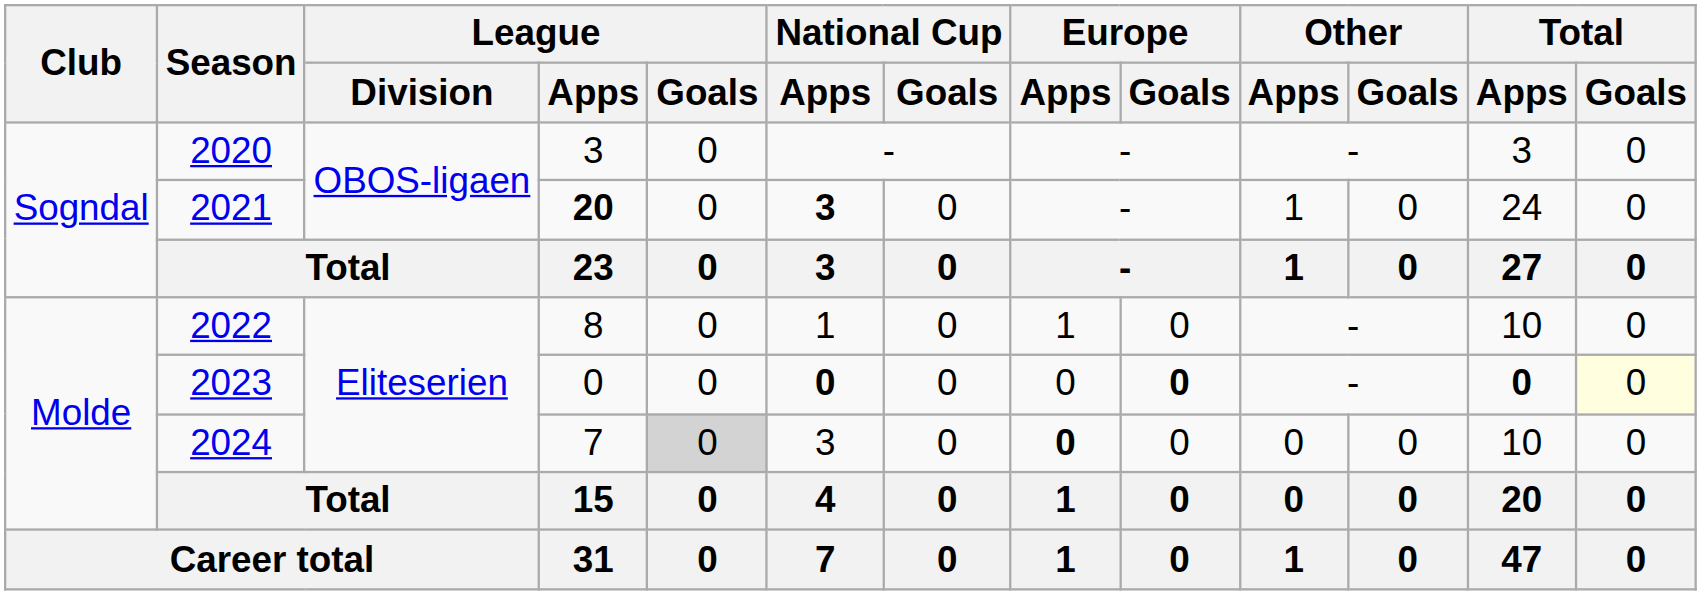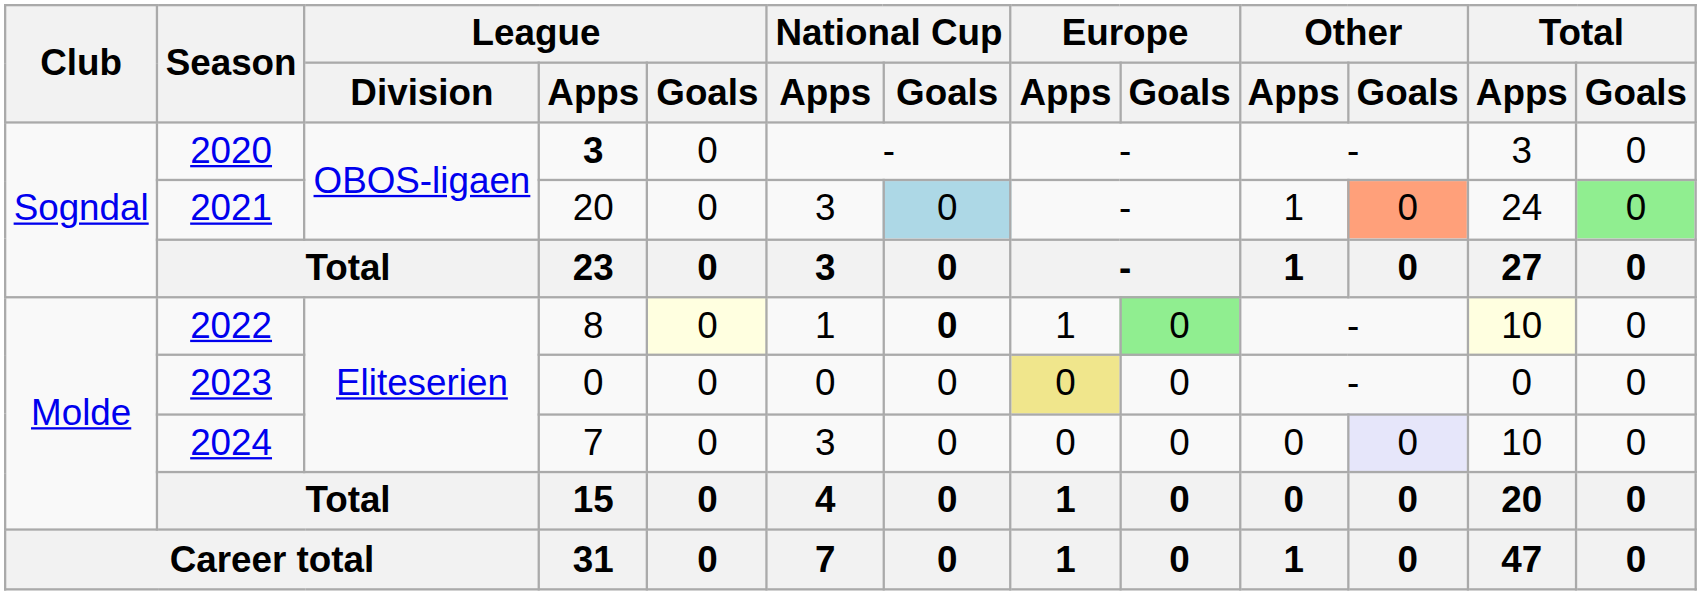(593, 150) normal -> (593, 150) bold
(593, 208) bold -> (593, 208) normal
(825, 208) bold -> (825, 208) normal
(947, 208) no background -> (947, 208) lightblue background
(1408, 208) no background -> (1408, 208) lightsalmon background
(1636, 208) no background -> (1636, 208) lightgreen background
(707, 325) no background -> (707, 325) lightyellow background
(947, 325) normal -> (947, 325) bold
(1180, 325) no background -> (1180, 325) lightgreen background
(1522, 325) no background -> (1522, 325) lightyellow background
(825, 383) bold -> (825, 383) normal
(1065, 383) no background -> (1065, 383) khaki background
(1180, 383) bold -> (1180, 383) normal
(1522, 383) bold -> (1522, 383) normal
(1636, 383) lightyellow background -> (1636, 383) no background
(707, 442) lightgrey background -> (707, 442) no background
(1065, 442) bold -> (1065, 442) normal
(1408, 442) no background -> (1408, 442) lavender background
